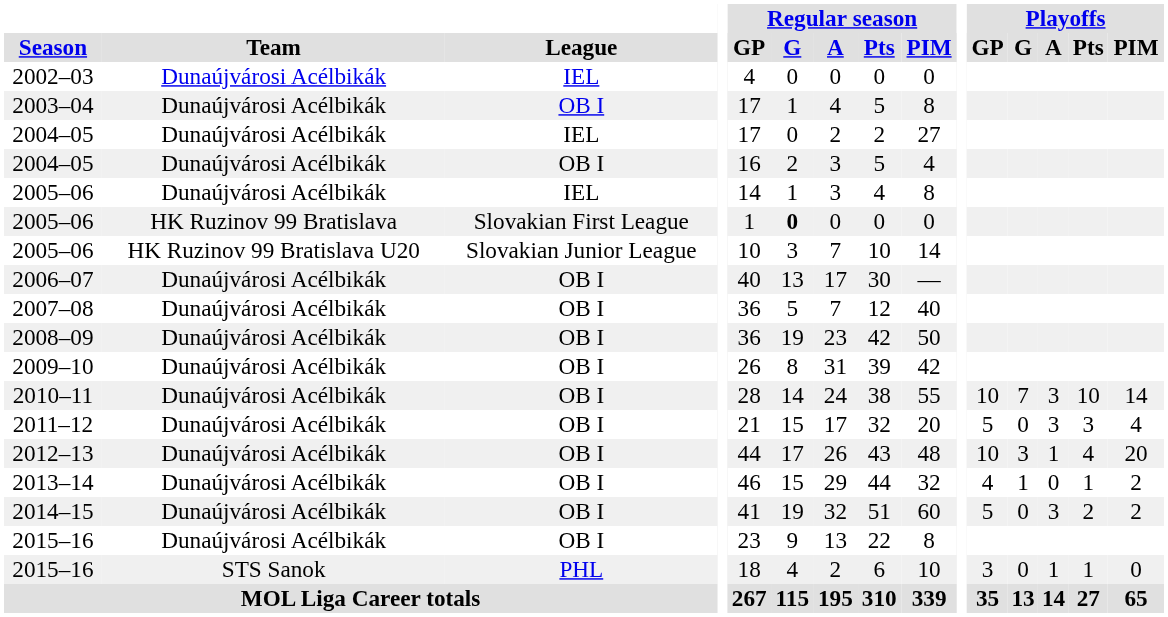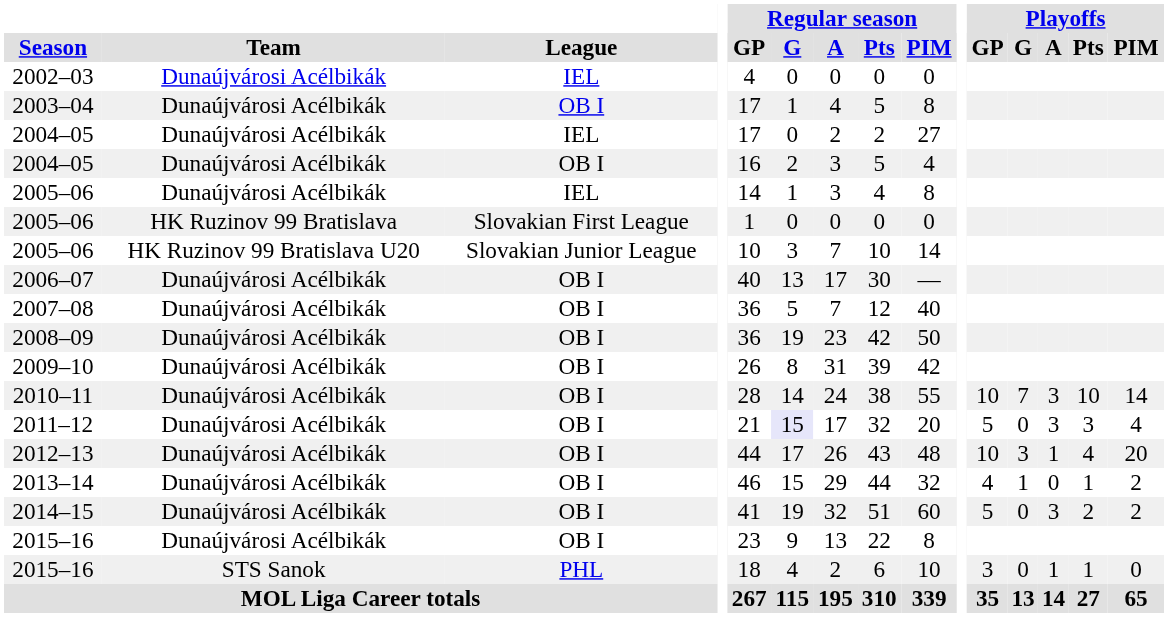(792, 221) bold -> (792, 221) normal
(792, 424) no background -> (792, 424) lavender background
